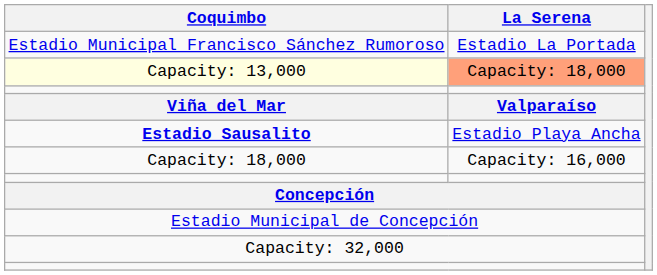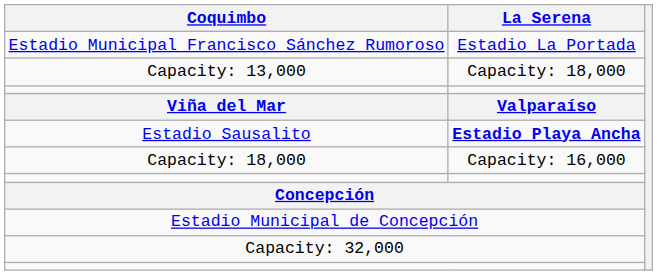(227, 72) lightyellow background -> (227, 72) no background
(546, 72) lightsalmon background -> (546, 72) no background
(227, 134) bold -> (227, 134) normal
(546, 134) normal -> (546, 134) bold
